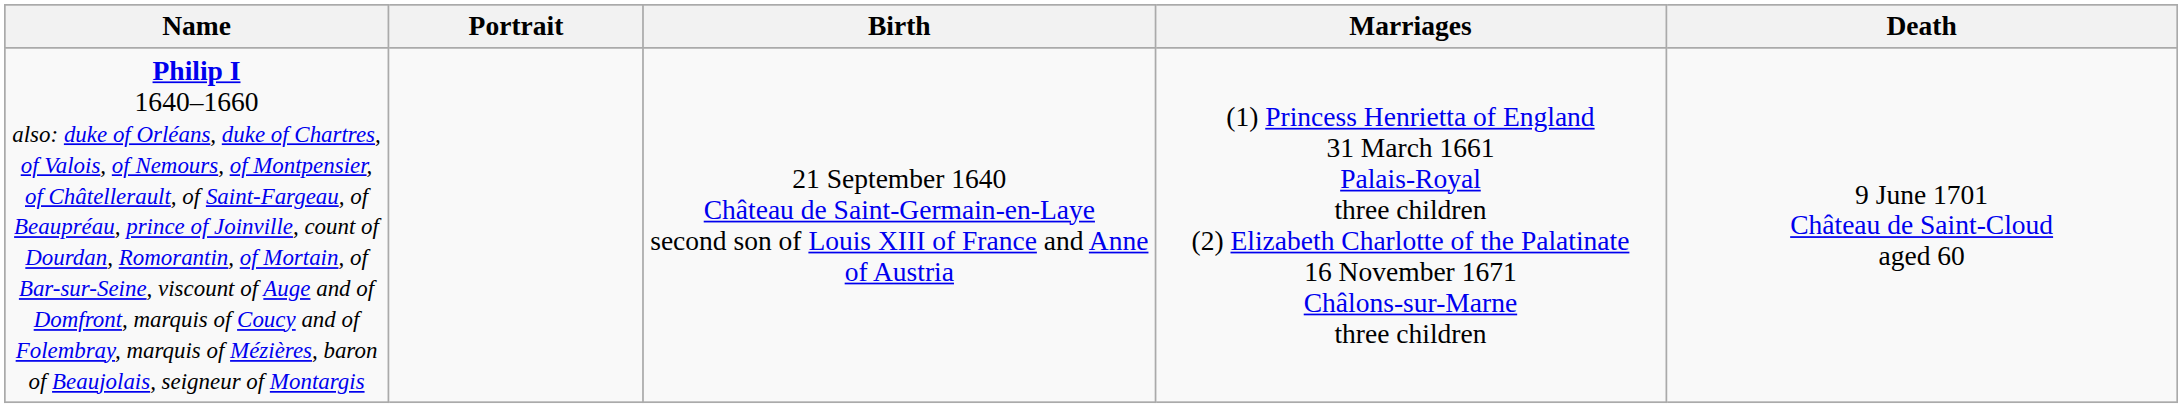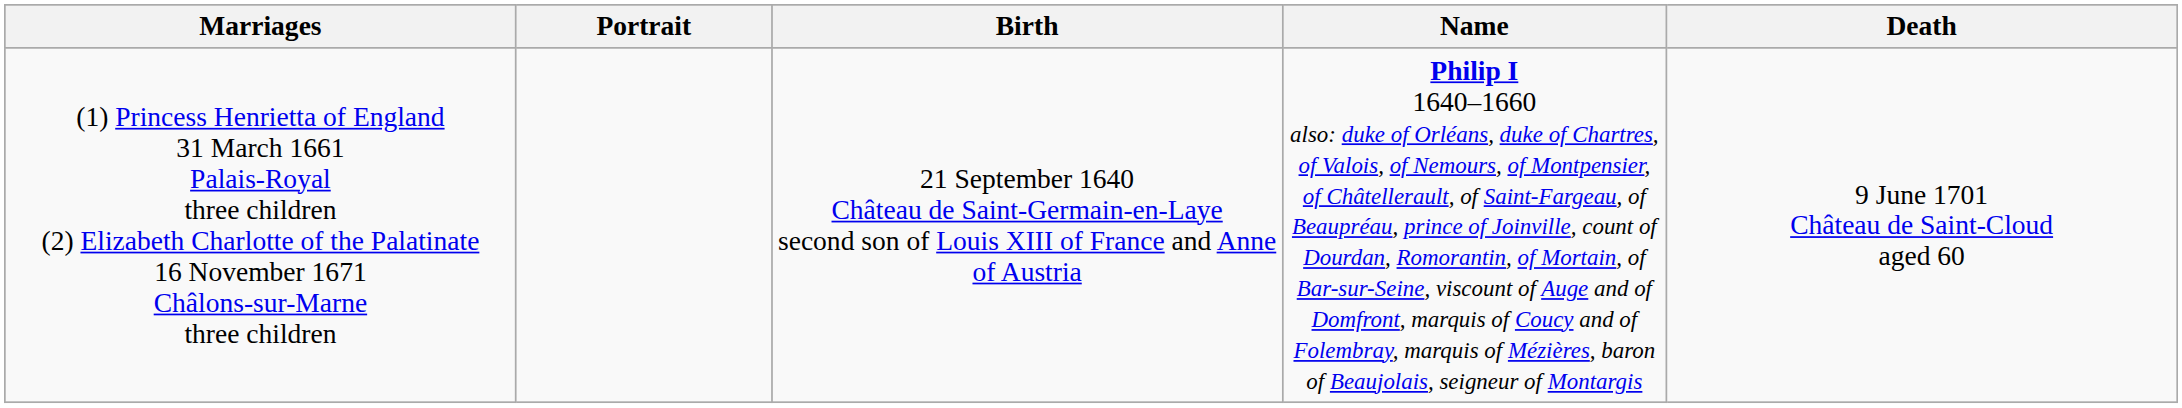columns swapped: (197, 26) <-> (1410, 26)
